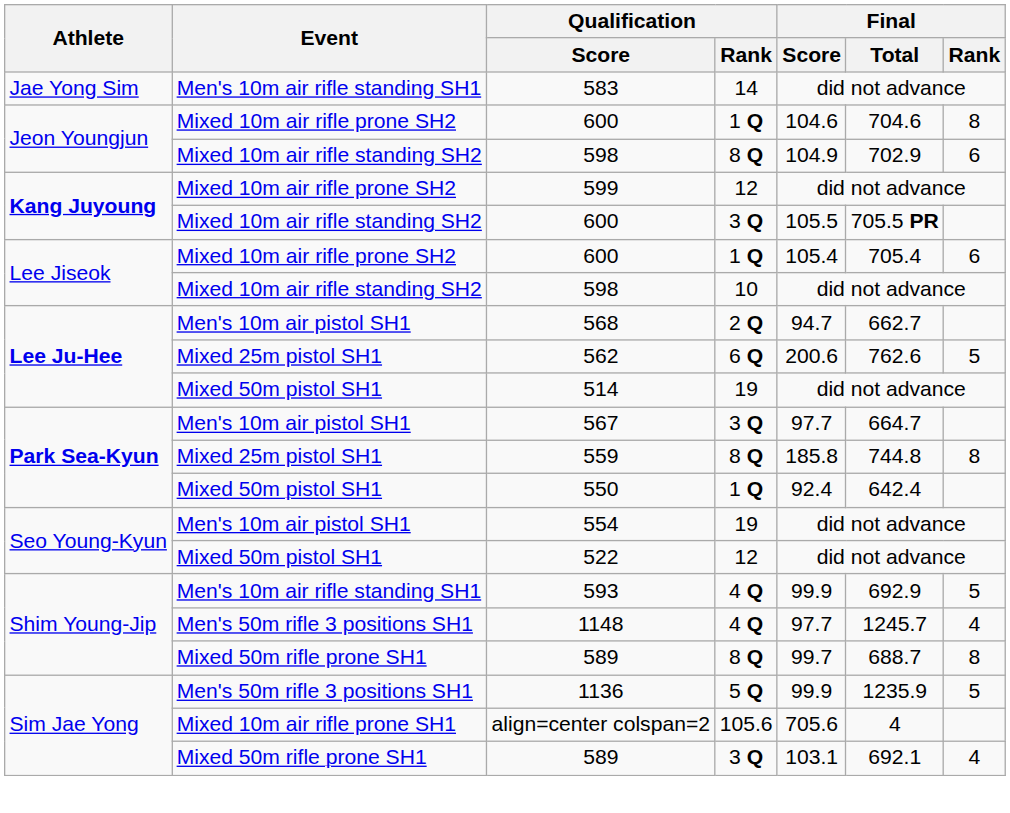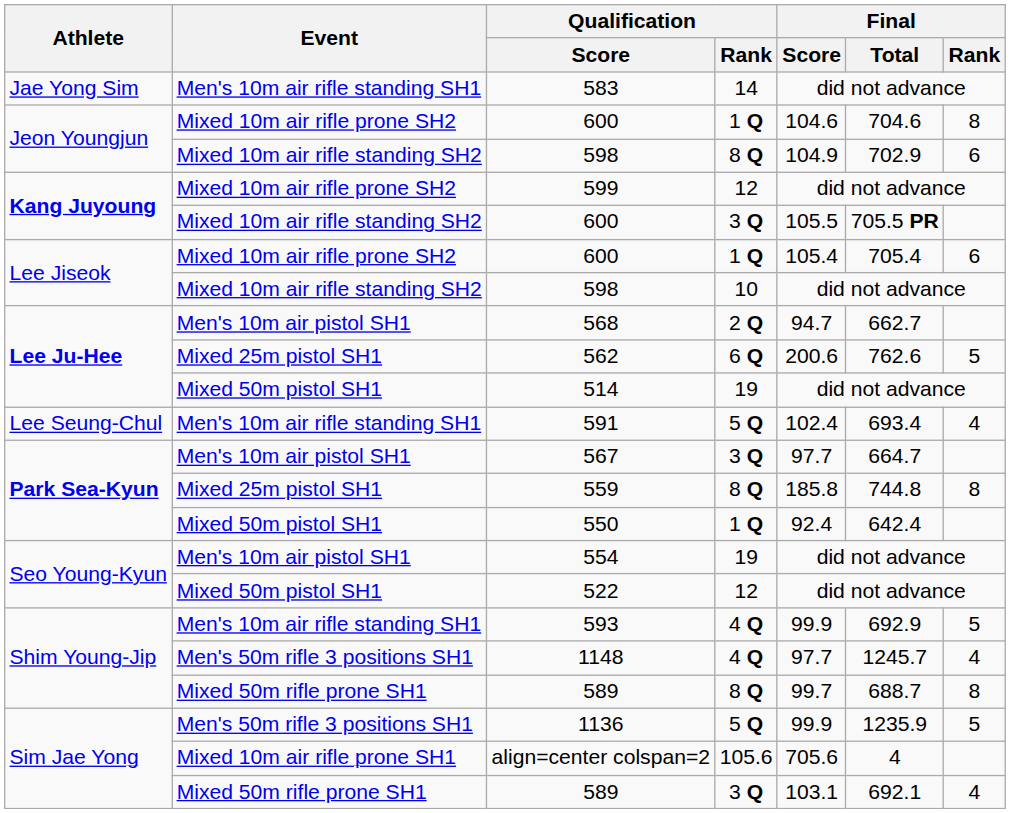+ row: (86, 423)
